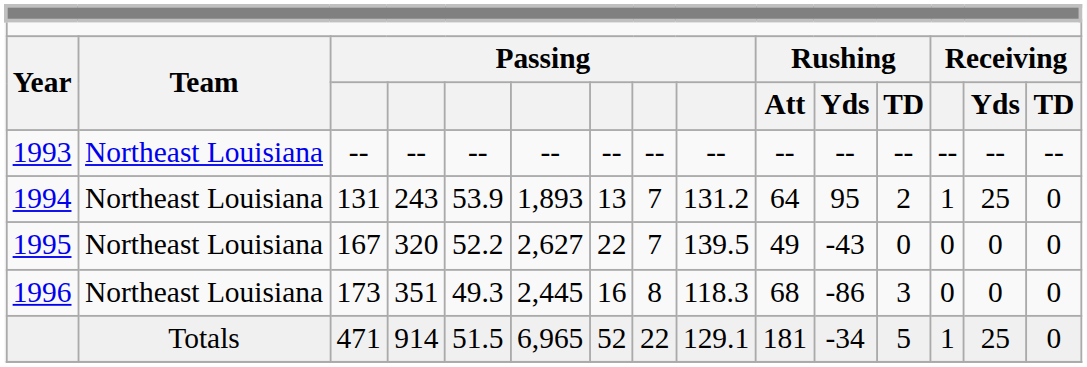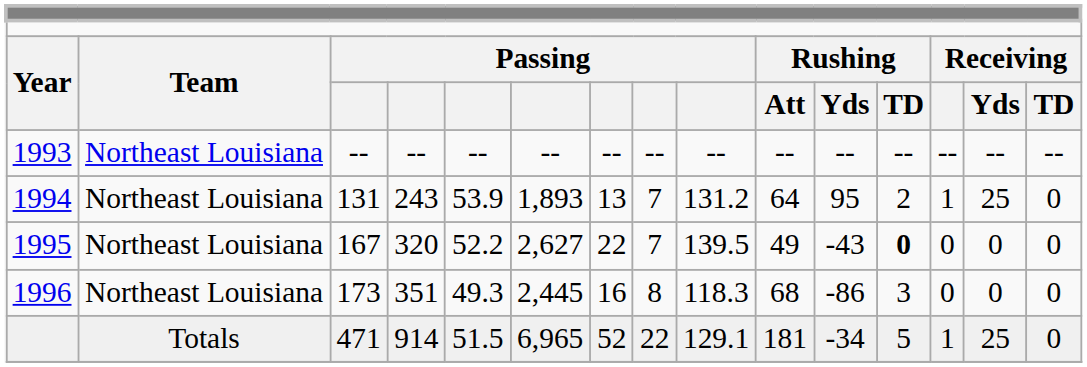(904, 245) normal -> (904, 245) bold
